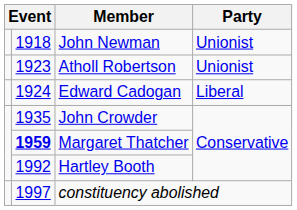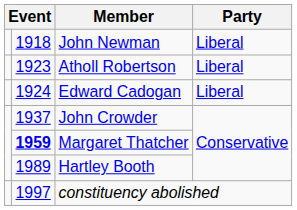(225, 42) Unionist -> (220, 42) Liberal
(225, 67) Unionist -> (220, 67) Liberal
(33, 117) 1935 -> (33, 117) 1937
(33, 167) 1992 -> (33, 167) 1989
